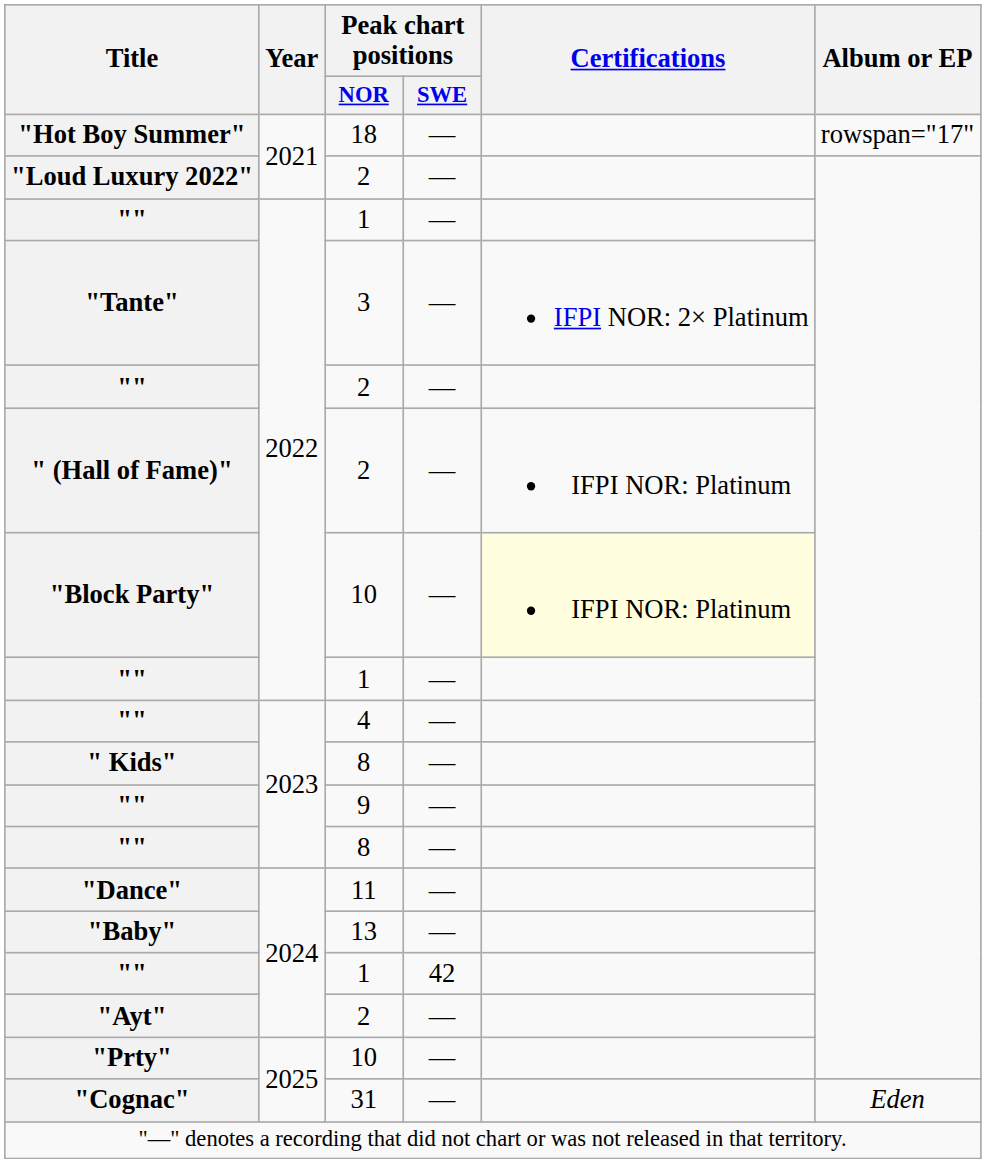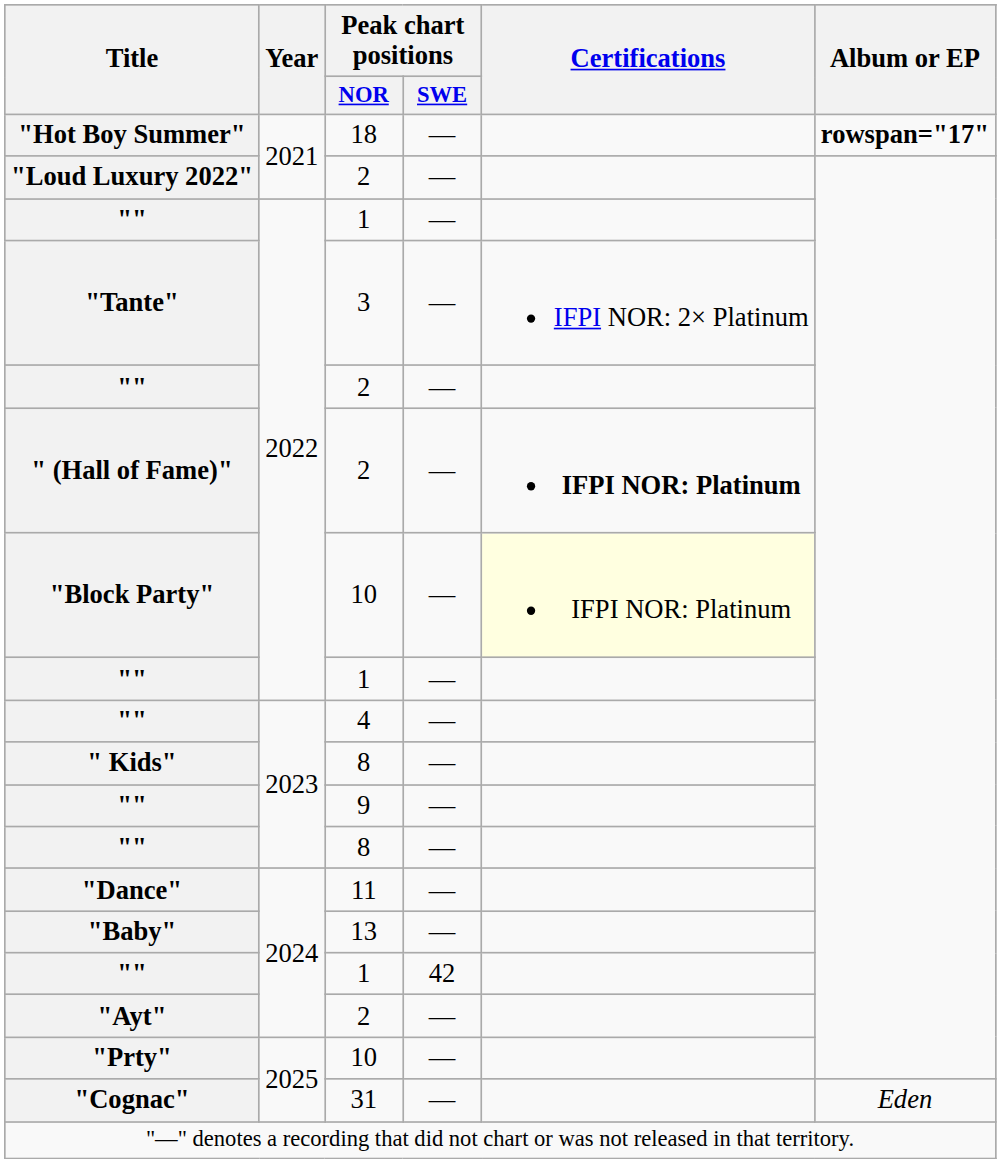(897, 134) normal -> (905, 134) bold
(648, 485) normal -> (648, 485) bold
